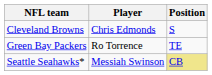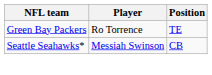- row: (45, 29)
(176, 62) khaki background -> (176, 45) no background
